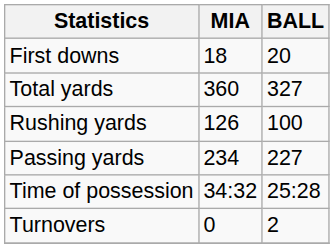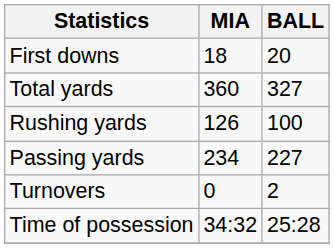rows swapped: (57, 225) <-> (102, 191)
